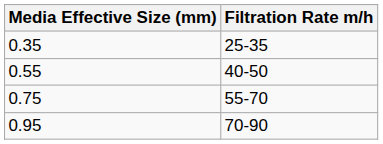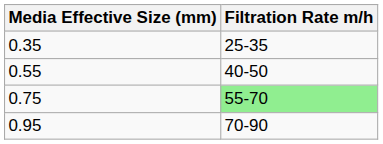(246, 98) no background -> (246, 98) lightgreen background
